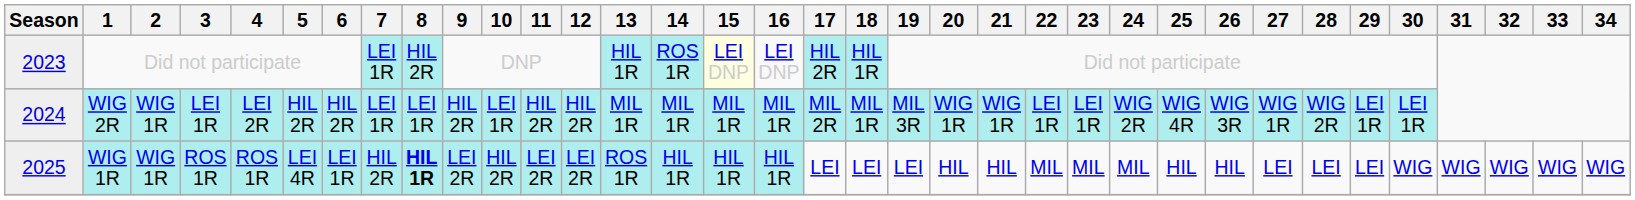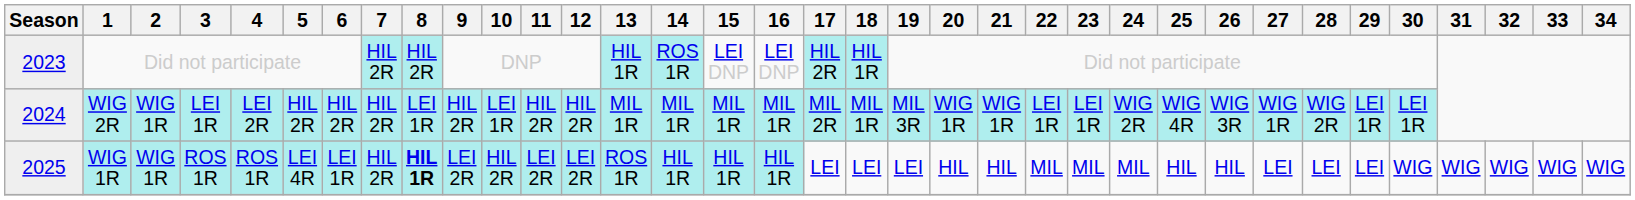(382, 62) LEI 1R -> (382, 62) HIL 2R
(729, 62) lightyellow background -> (729, 62) no background
(382, 115) LEI 1R -> (382, 115) HIL 2R
